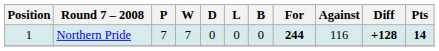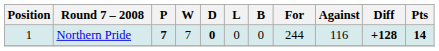(164, 35) normal -> (164, 35) bold
(212, 35) normal -> (212, 35) bold
(294, 35) bold -> (294, 35) normal
